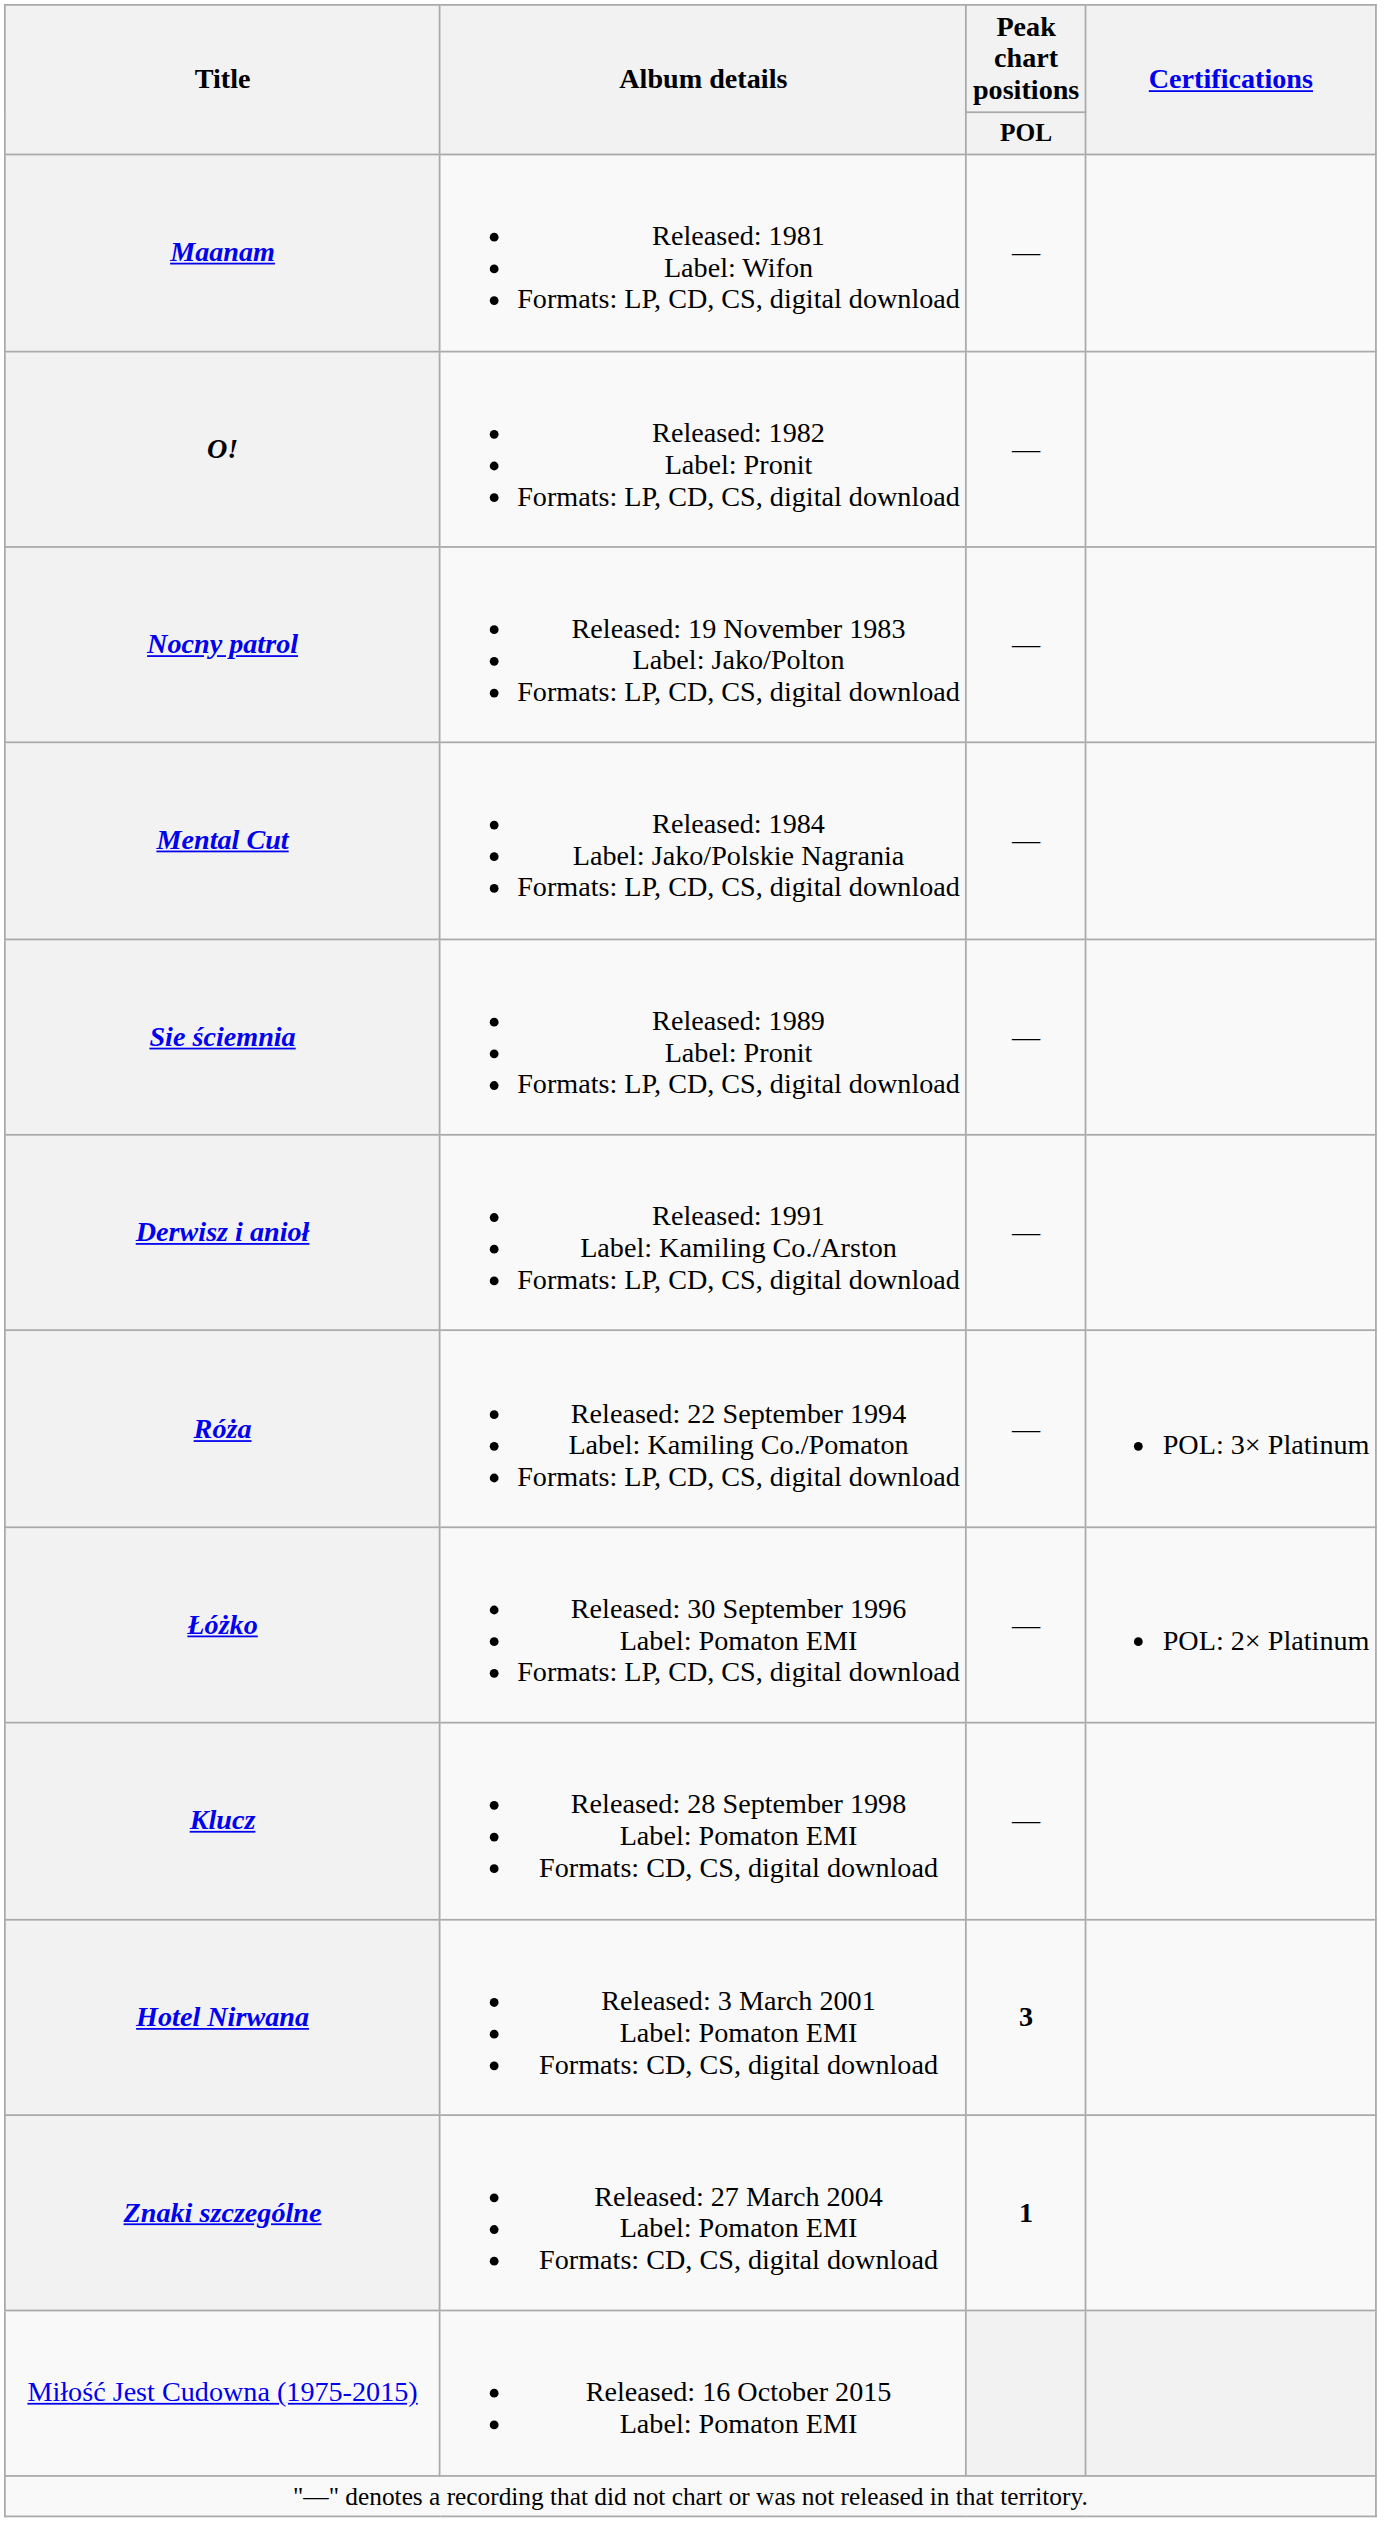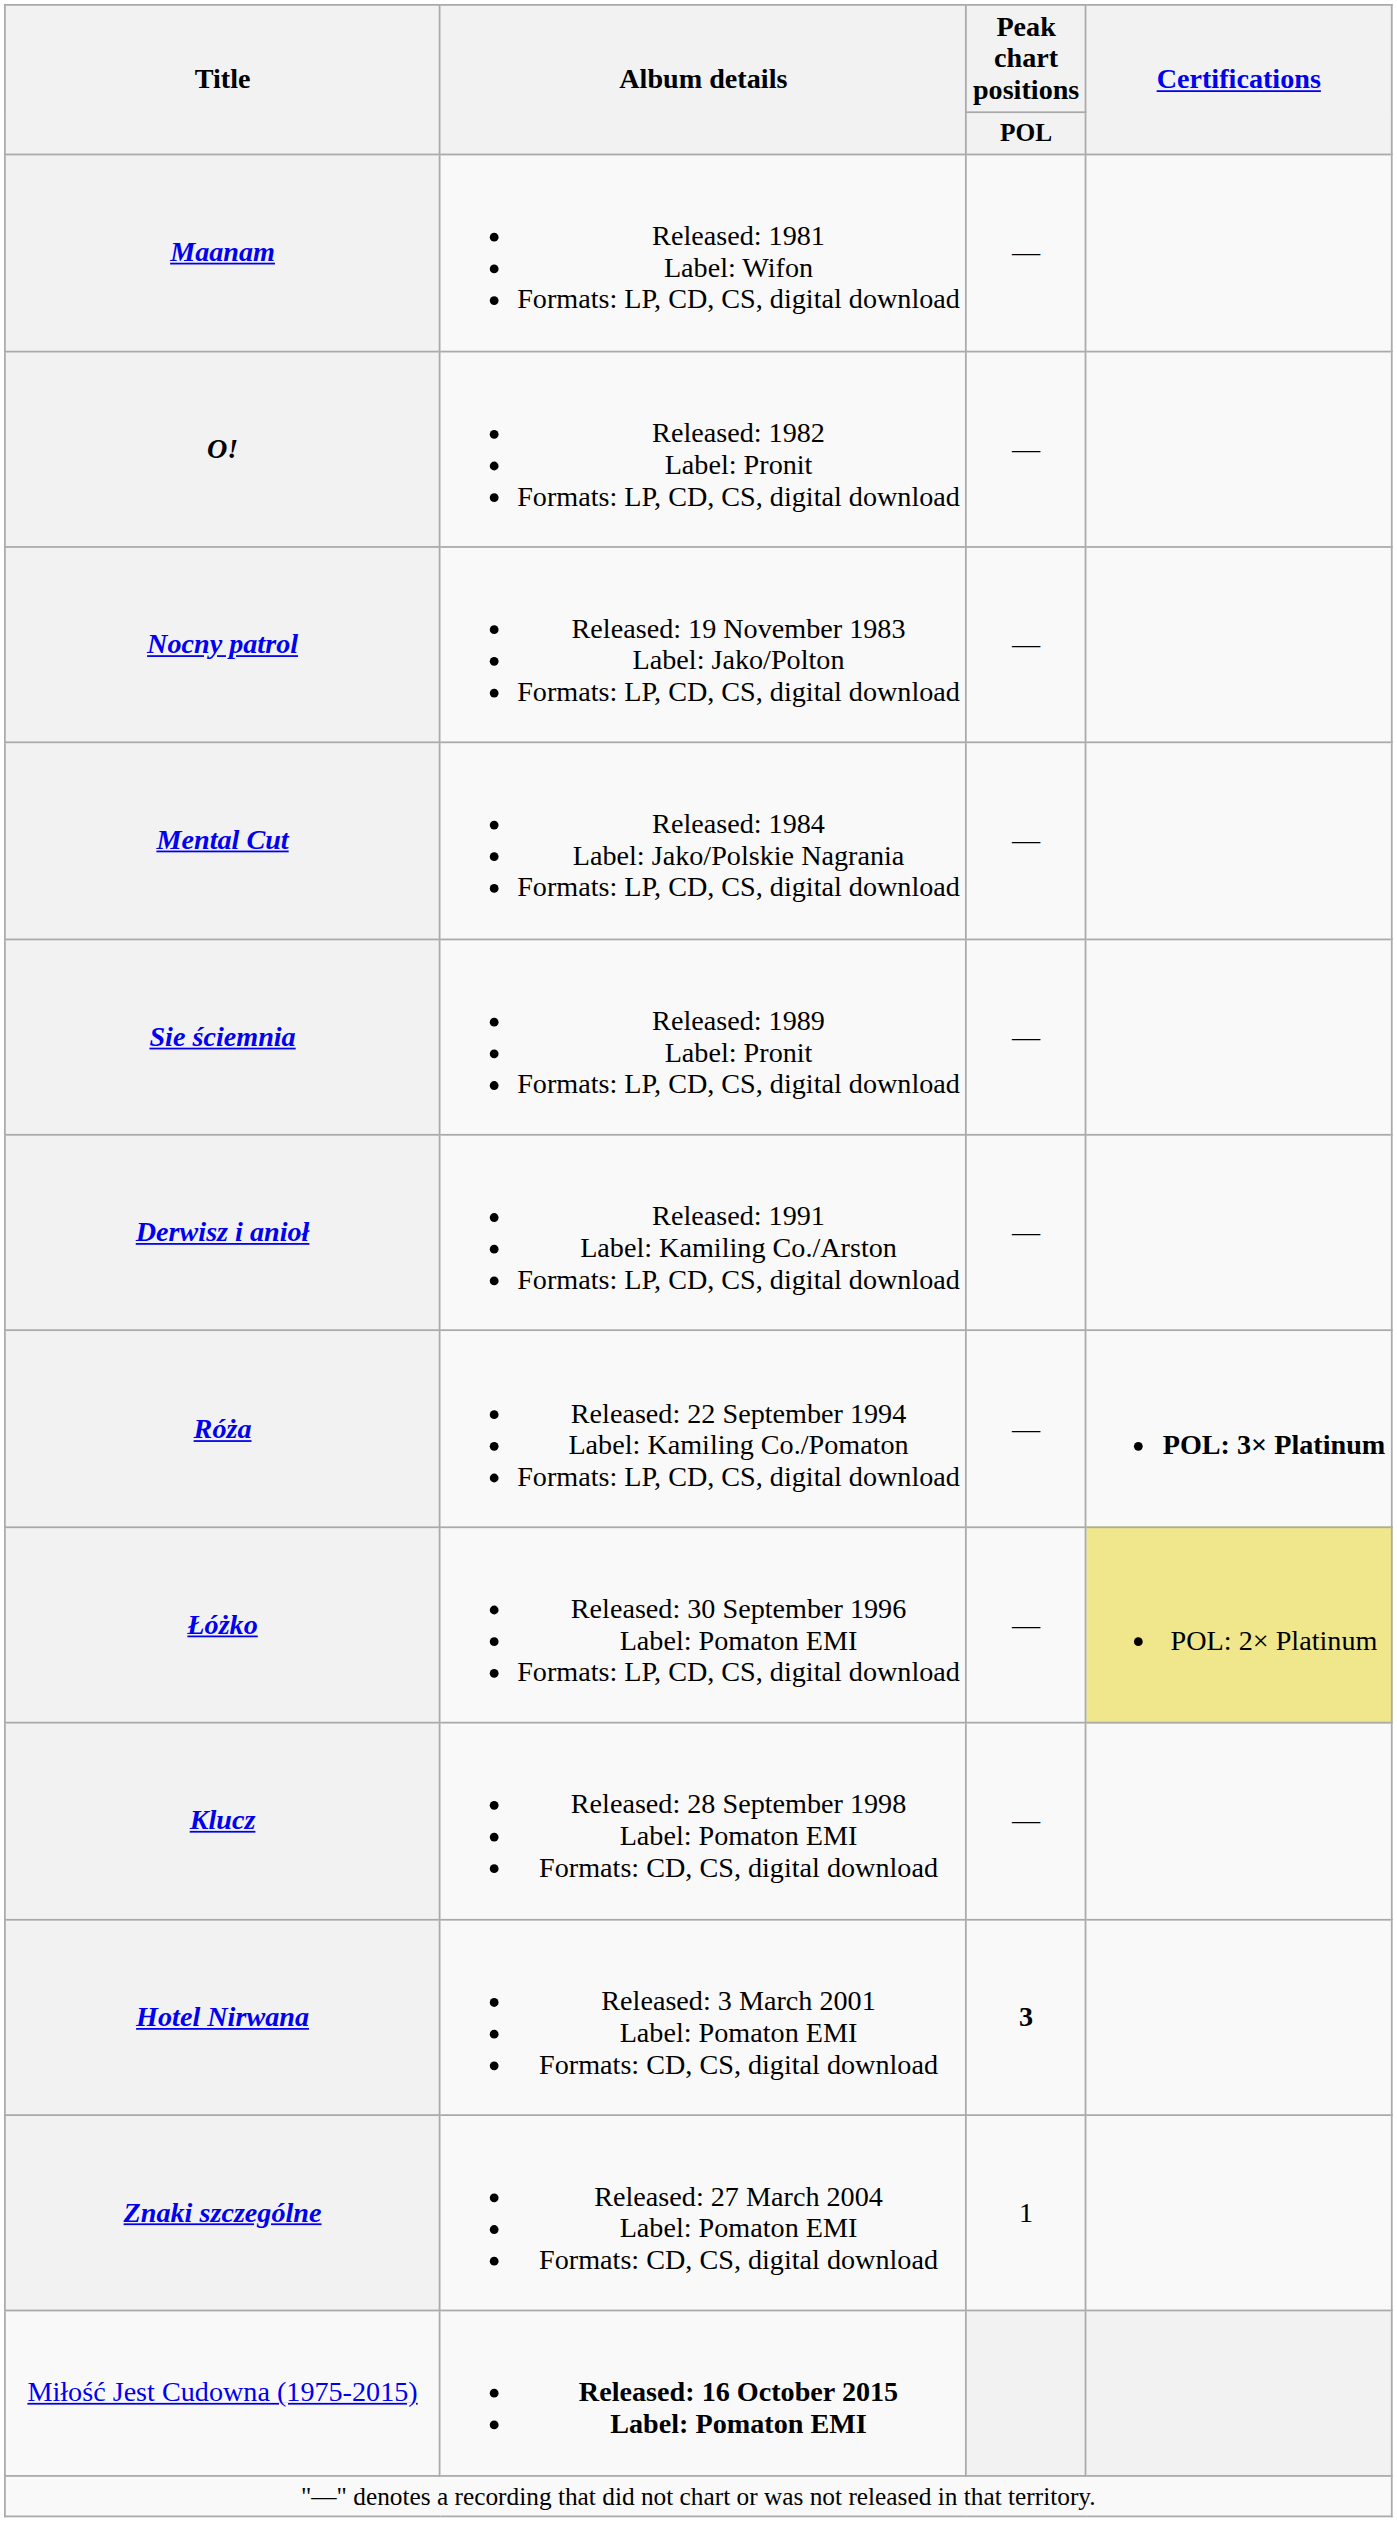(1231, 1445) normal -> (1239, 1445) bold
(1231, 1641) no background -> (1239, 1641) khaki background
(1026, 2212) bold -> (1026, 2212) normal
(703, 2409) normal -> (703, 2409) bold
